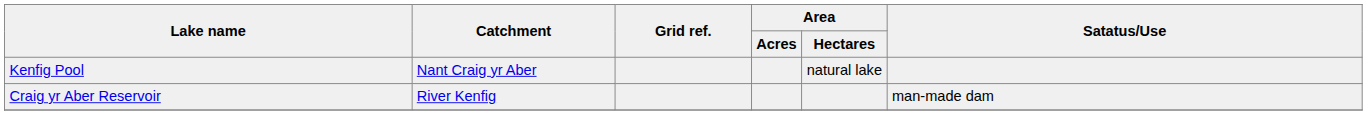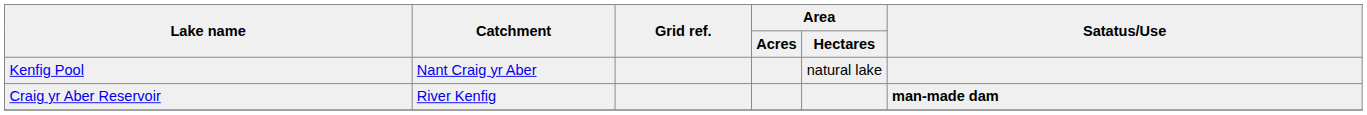(943, 96) normal -> (945, 96) bold
